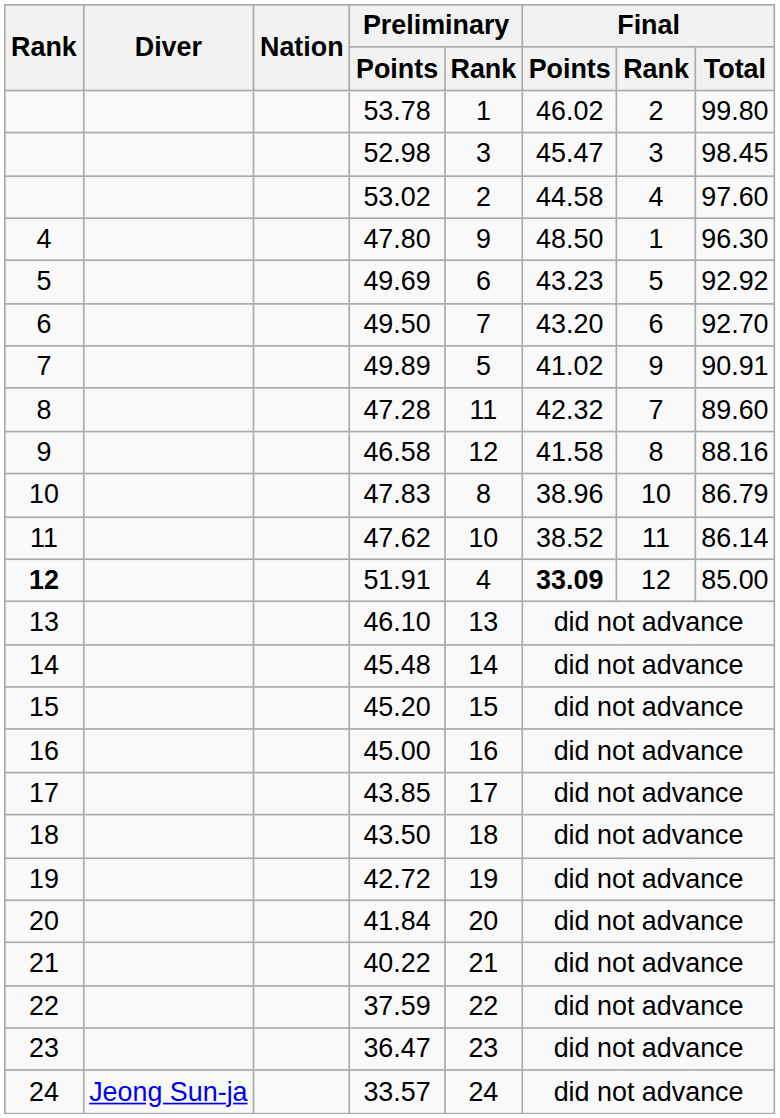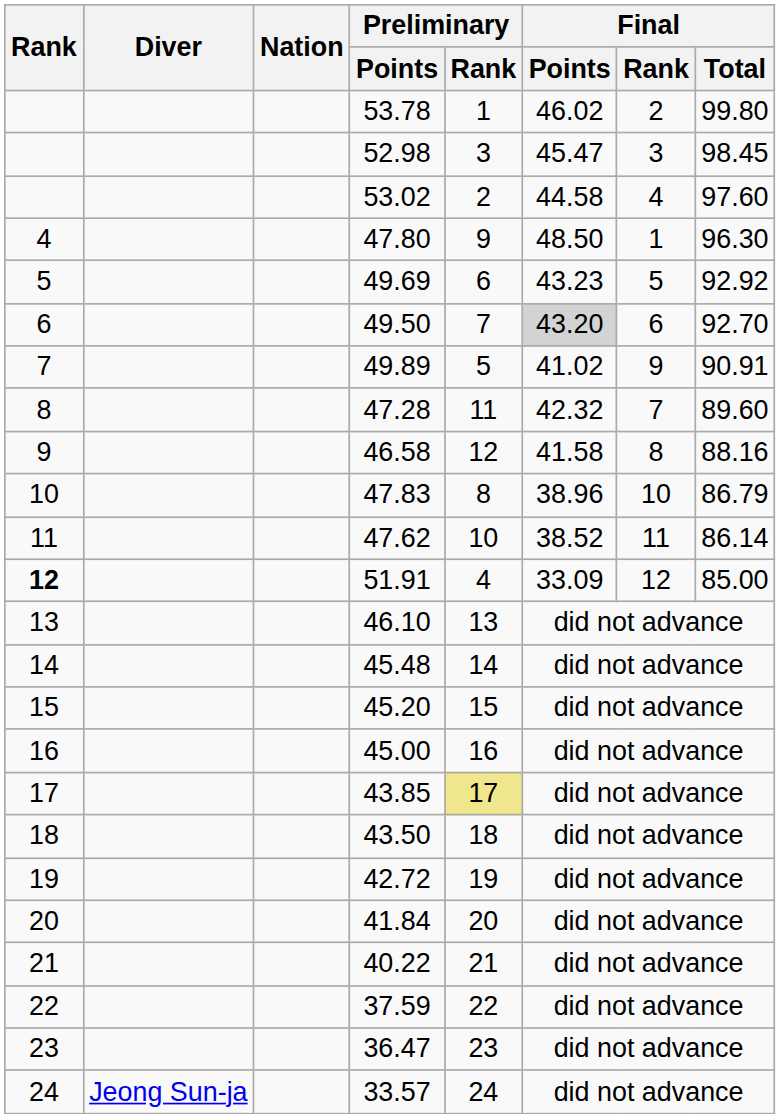(570, 324) no background -> (570, 324) lightgrey background
(570, 580) bold -> (570, 580) normal
(483, 793) no background -> (483, 793) khaki background
